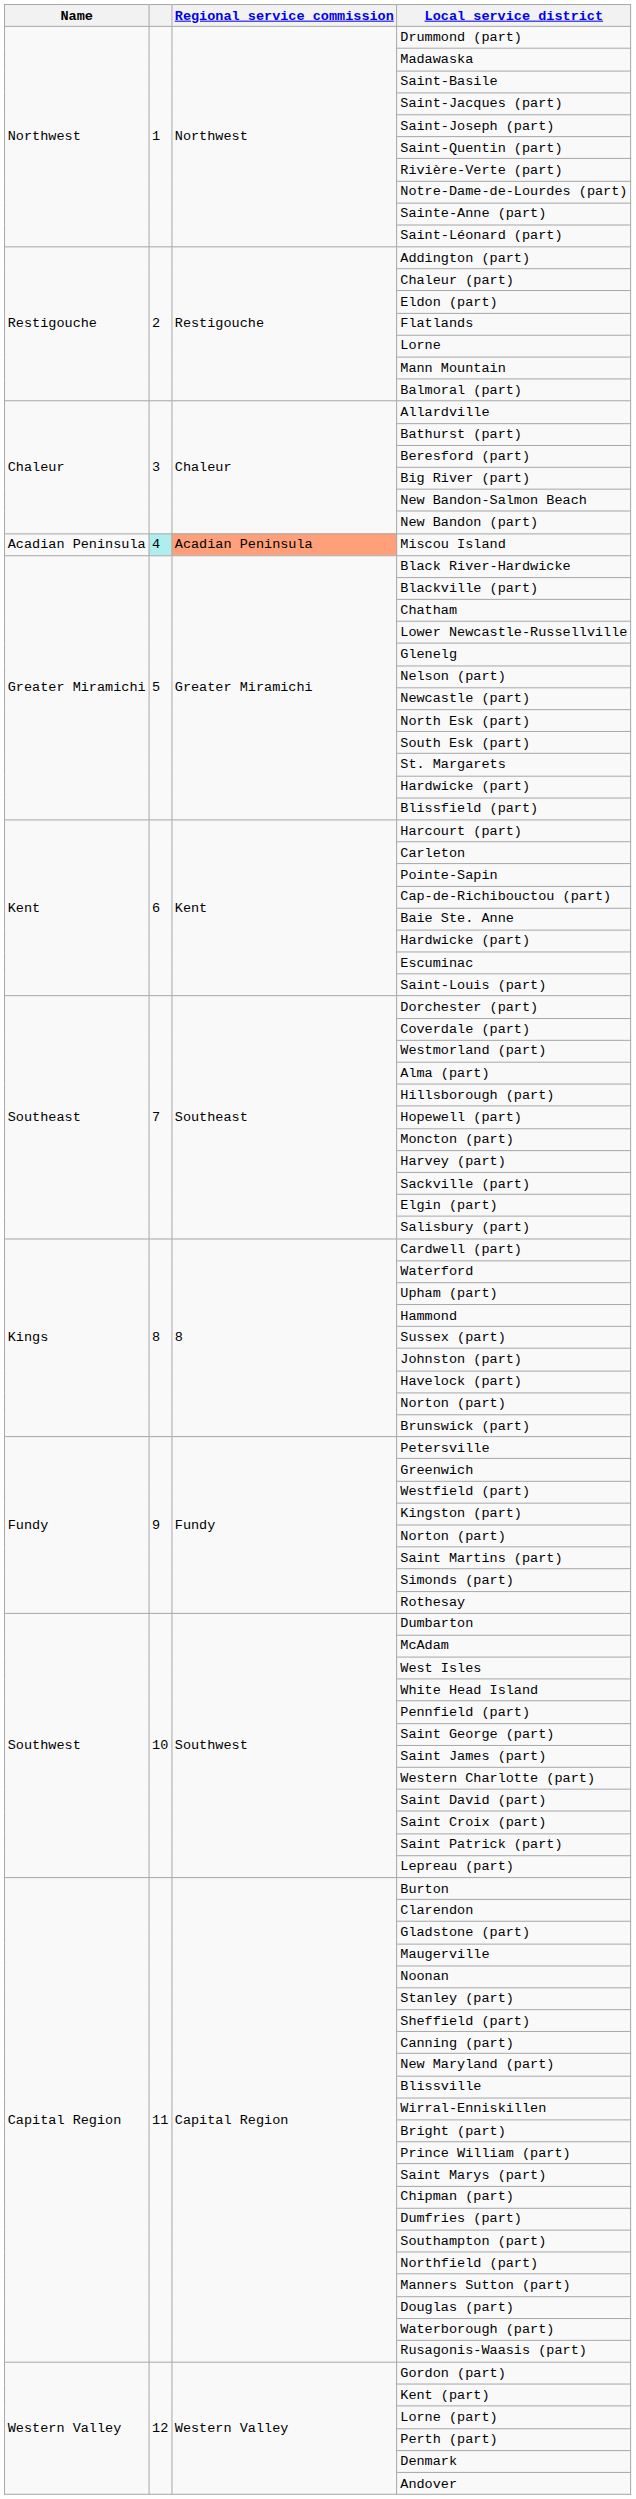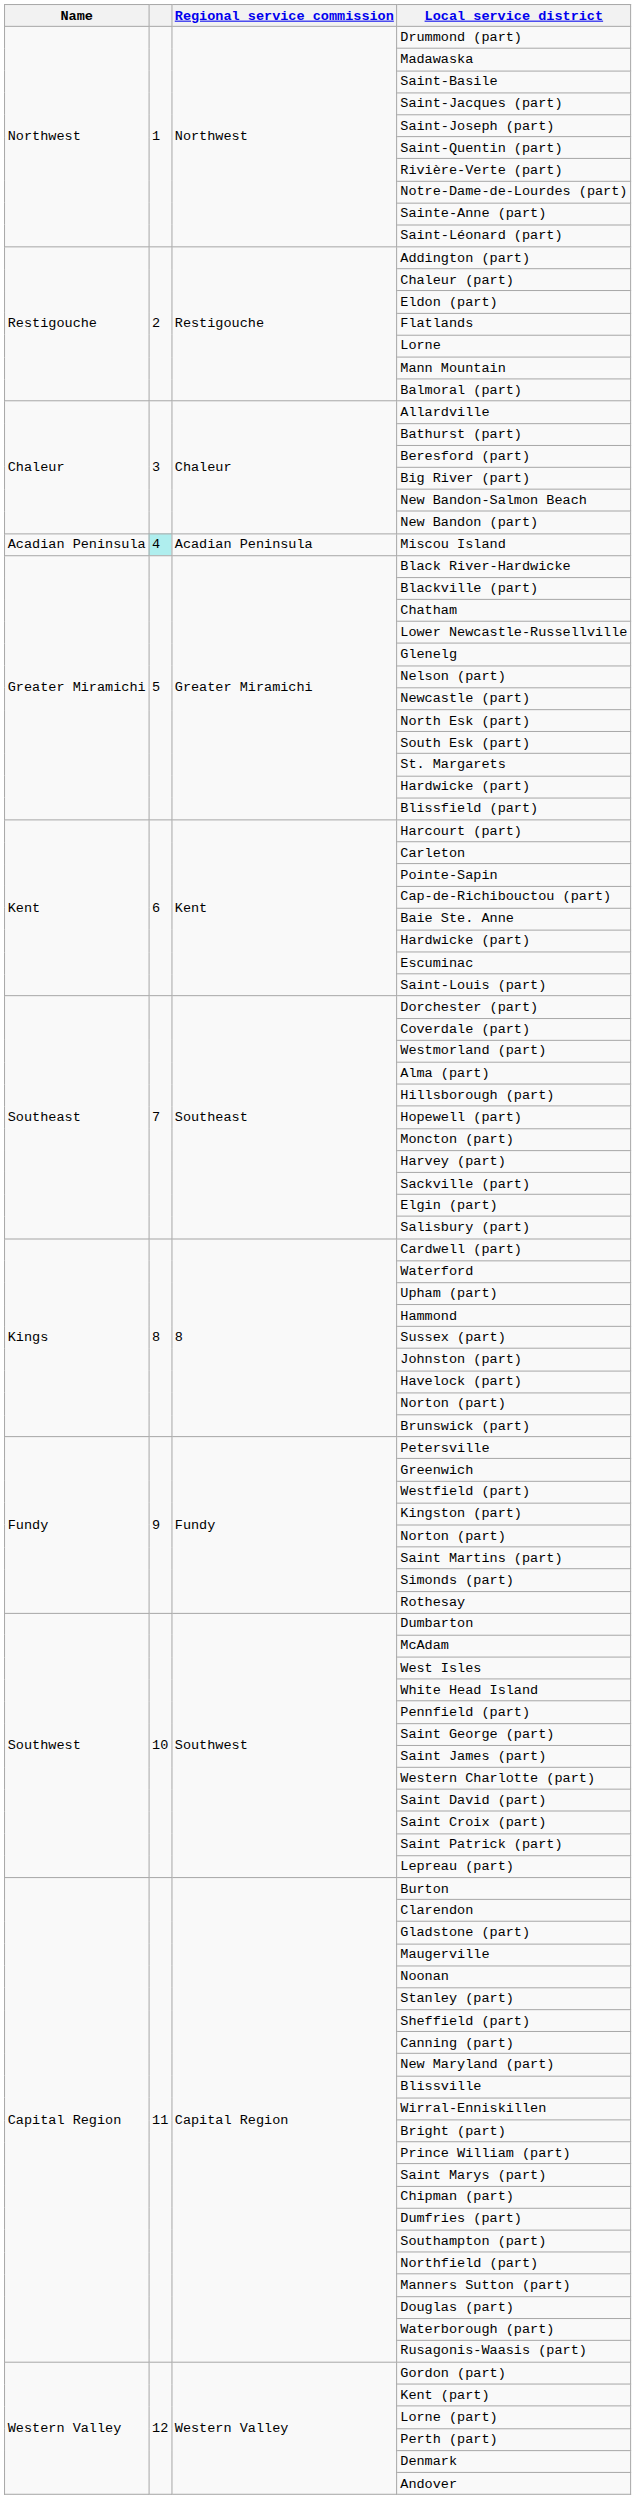(244, 544) lightsalmon background -> (244, 544) no background
